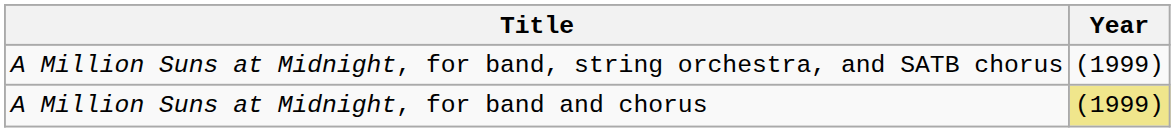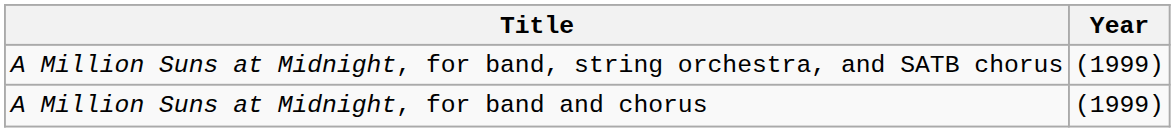(1119, 106) khaki background -> (1119, 106) no background
